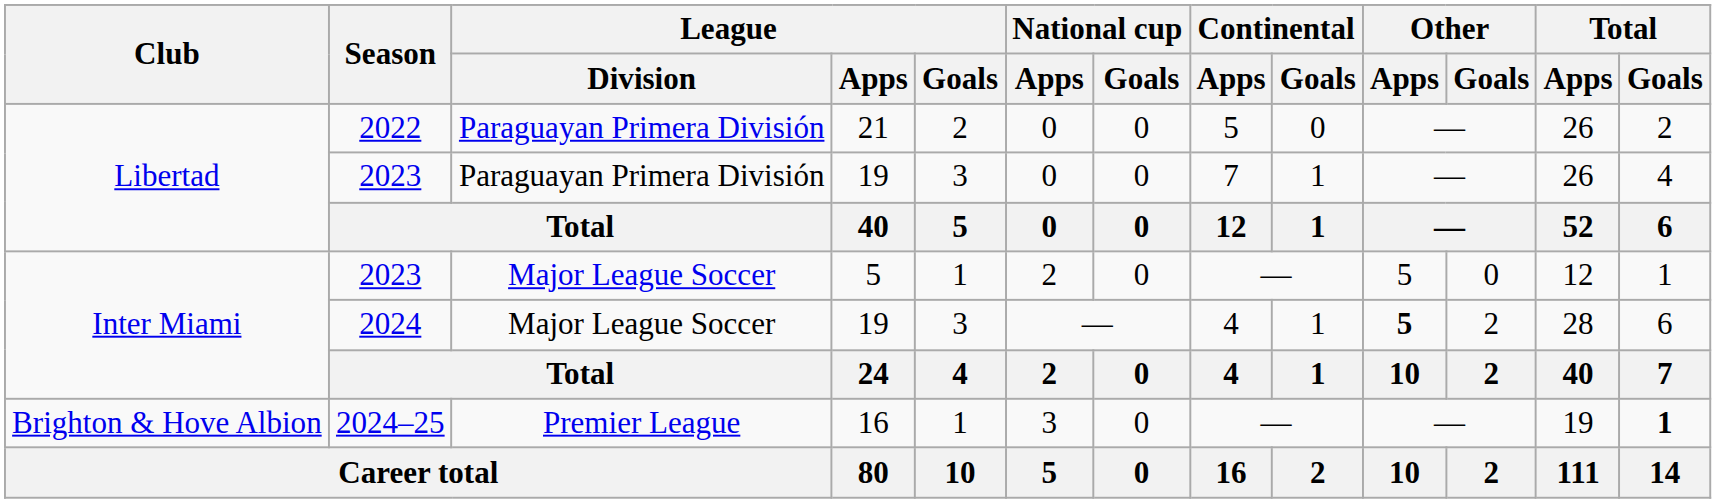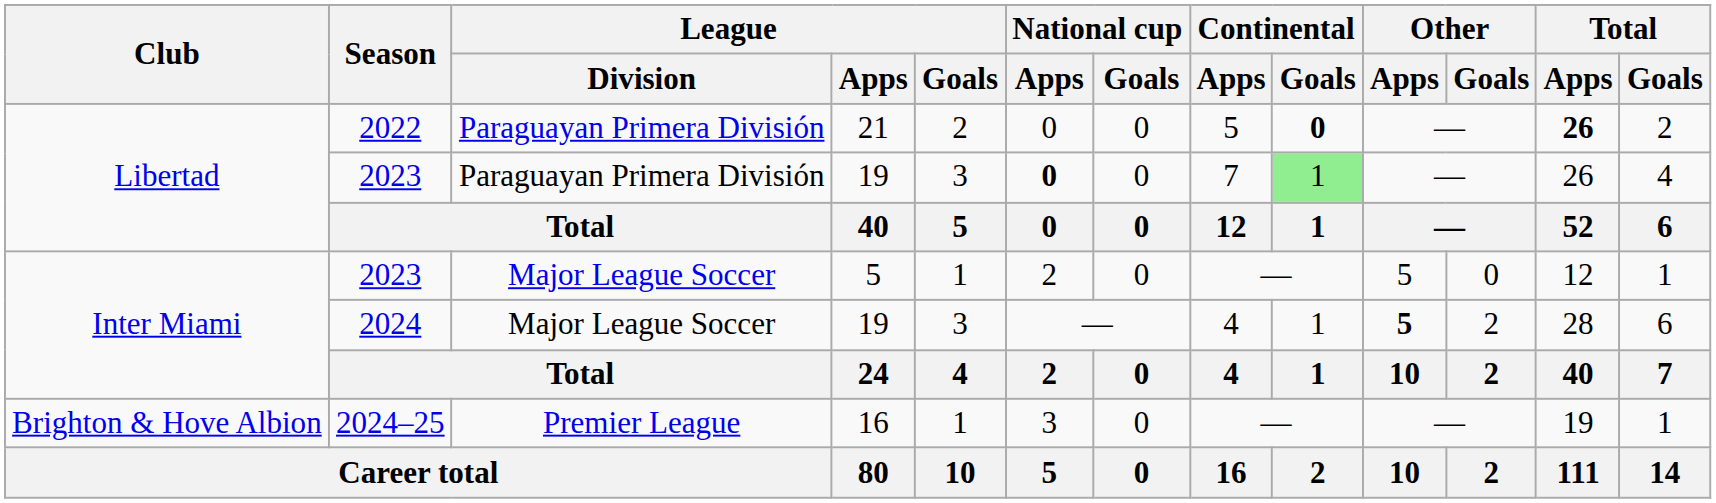(1318, 127) normal -> (1318, 127) bold
(1578, 127) normal -> (1578, 127) bold
(1049, 176) normal -> (1049, 176) bold
(1318, 176) no background -> (1318, 176) lightgreen background
(1665, 422) bold -> (1665, 422) normal
